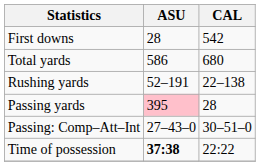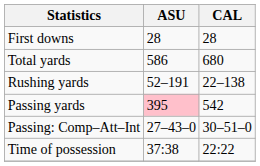(213, 38) 542 -> (210, 38) 28
(210, 105) 28 -> (213, 105) 542
(163, 149) bold -> (163, 149) normal
